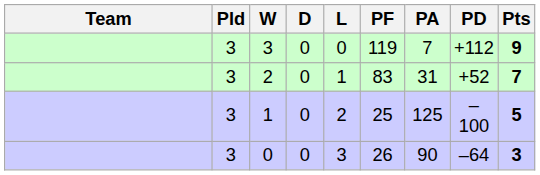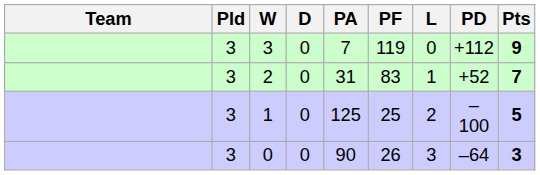columns swapped: (342, 18) <-> (427, 18)
